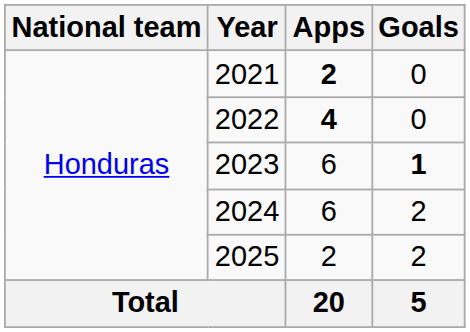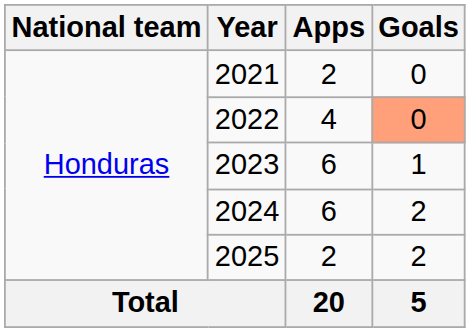(329, 73) bold -> (329, 73) normal
(329, 119) bold -> (329, 119) normal
(419, 119) no background -> (419, 119) lightsalmon background
(419, 165) bold -> (419, 165) normal
